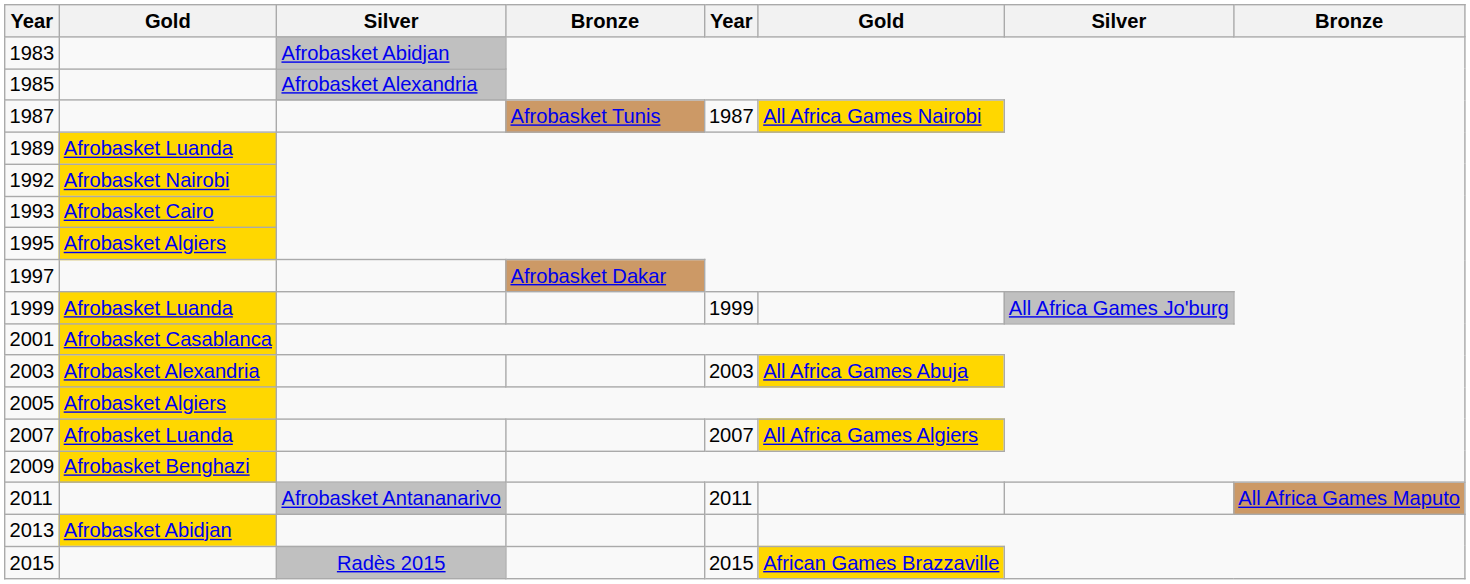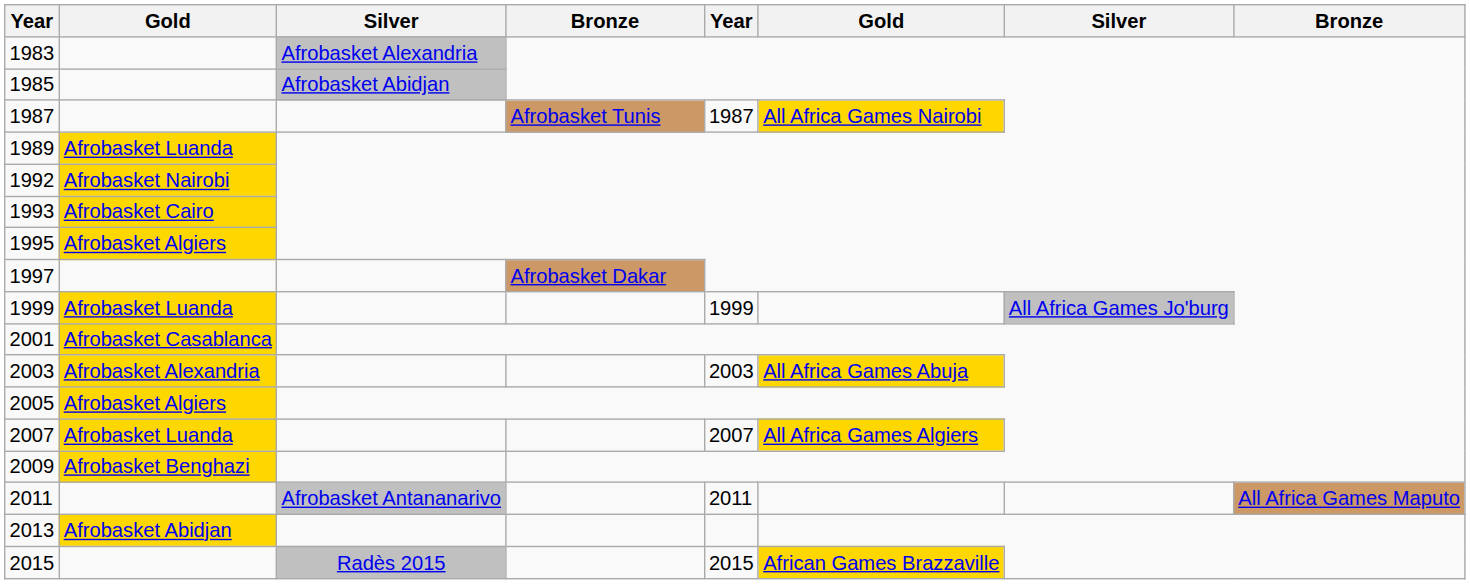(365, 53) Afrobasket Abidjan -> (379, 53) Afrobasket Alexandria
(379, 85) Afrobasket Alexandria -> (365, 85) Afrobasket Abidjan
